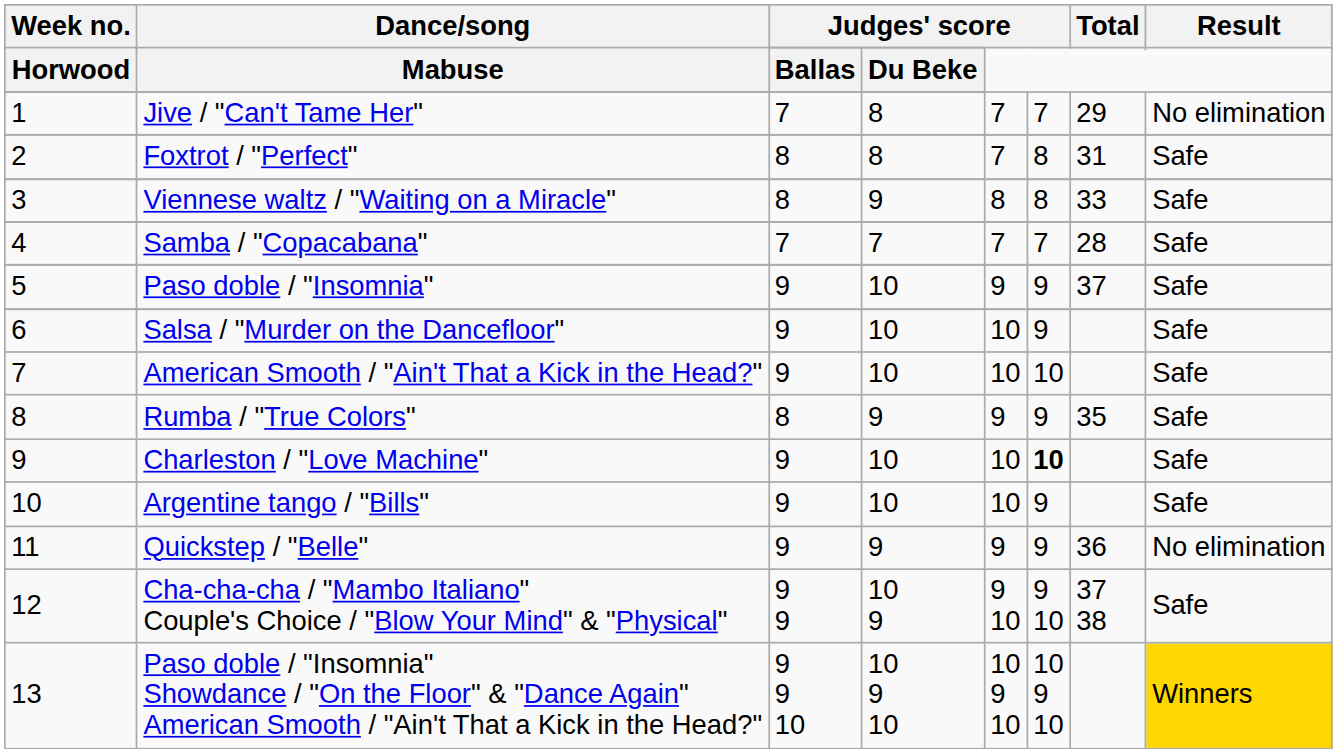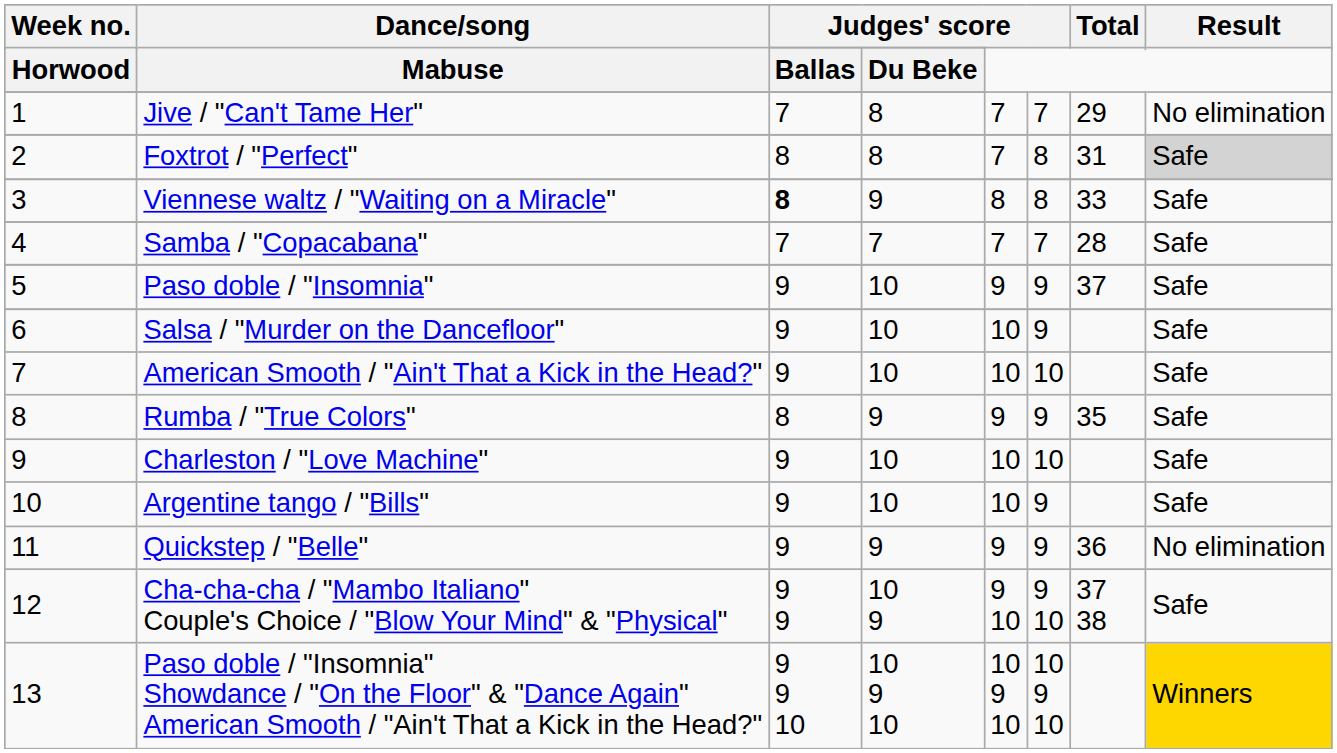(1180, 156) no background -> (1180, 156) lightgrey background
(782, 199) normal -> (782, 199) bold
(1048, 460) bold -> (1048, 460) normal
